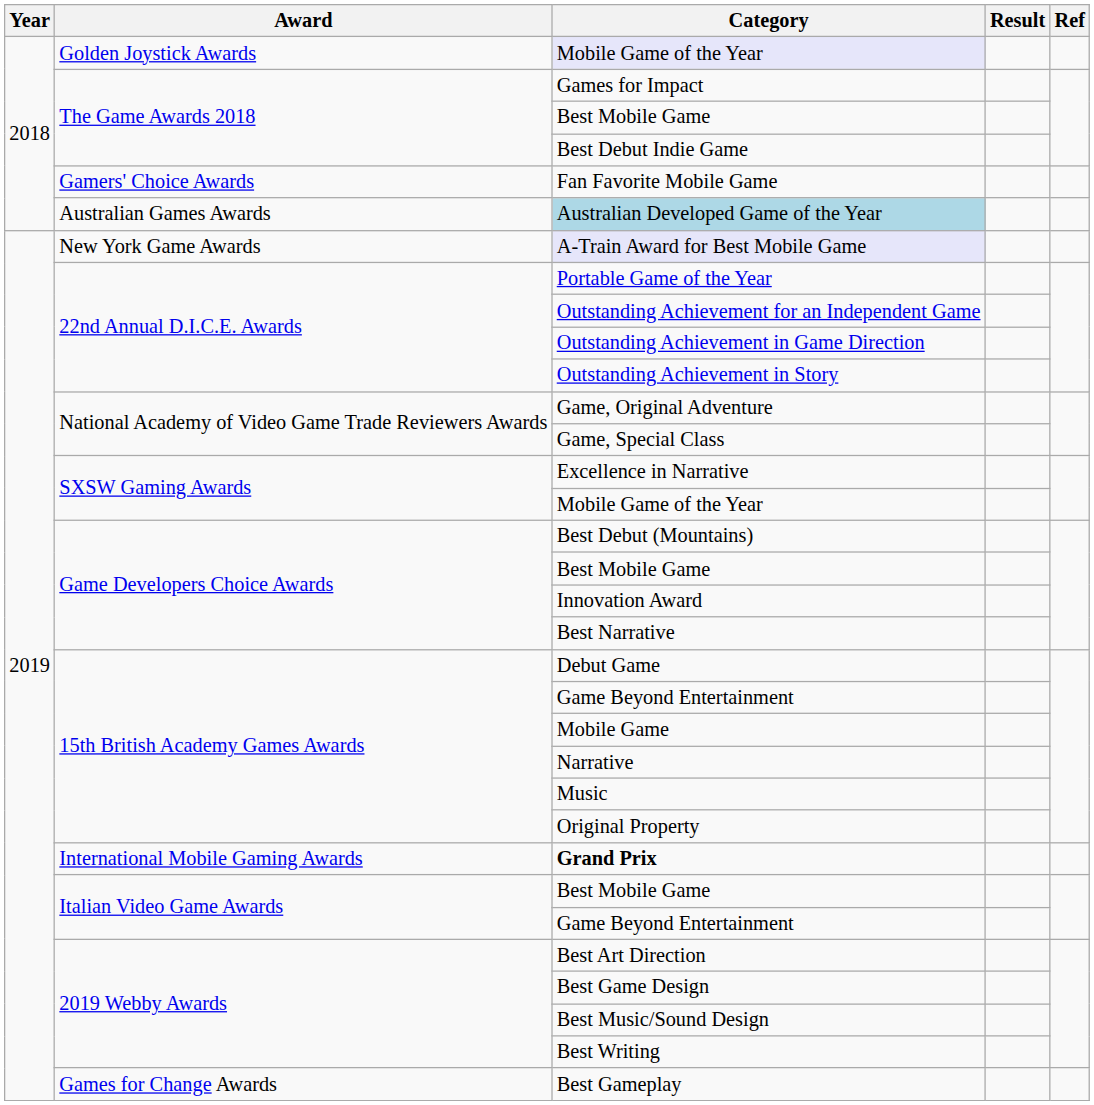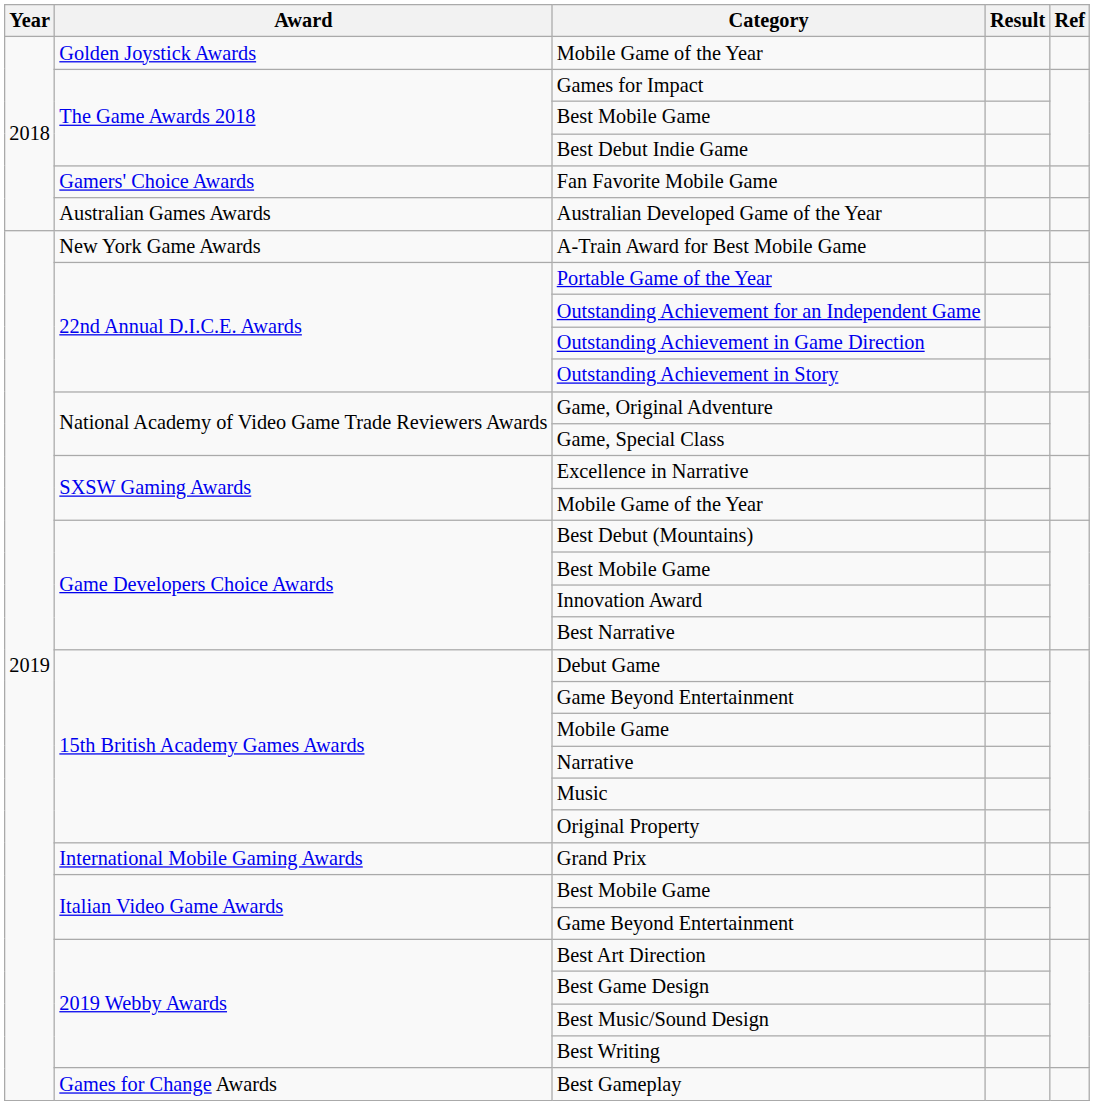(660, 52) lavender background -> (660, 52) no background
(719, 213) lightblue background -> (719, 213) no background
(711, 246) lavender background -> (711, 246) no background
(607, 858) bold -> (602, 858) normal
